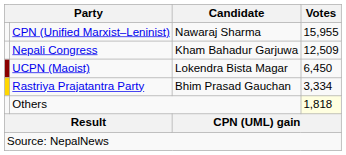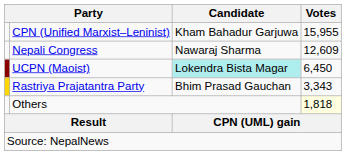(218, 31) Nawaraj Sharma -> (237, 31) Kham Bahadur Garjuwa
(237, 50) Kham Bahadur Garjuwa -> (218, 50) Nawaraj Sharma
(321, 50) 12,509 -> (321, 50) 12,609
(231, 68) no background -> (231, 68) paleturquoise background
(318, 86) 3,334 -> (318, 86) 3,343
